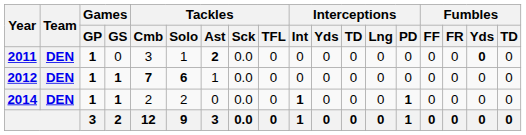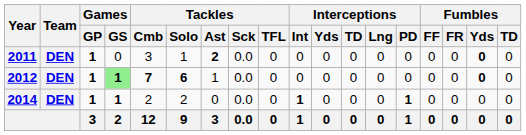(118, 78) no background -> (118, 78) lightgreen background
(482, 78) normal -> (482, 78) bold
